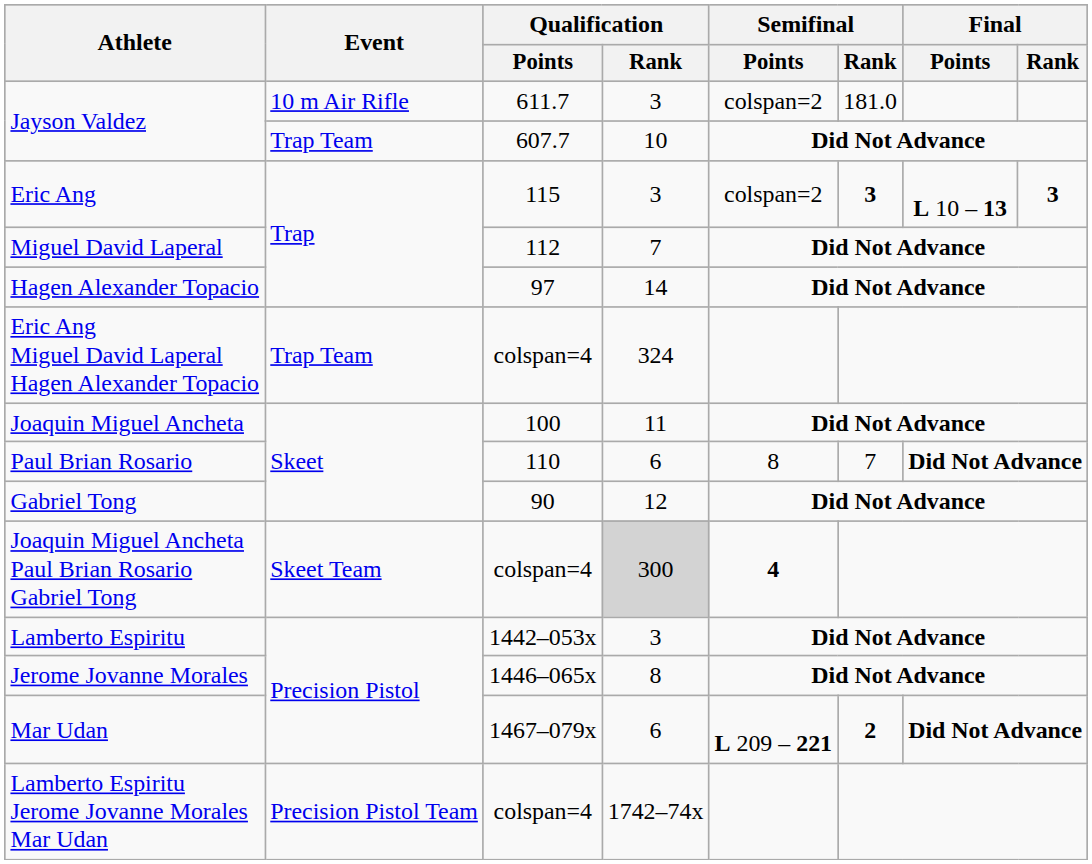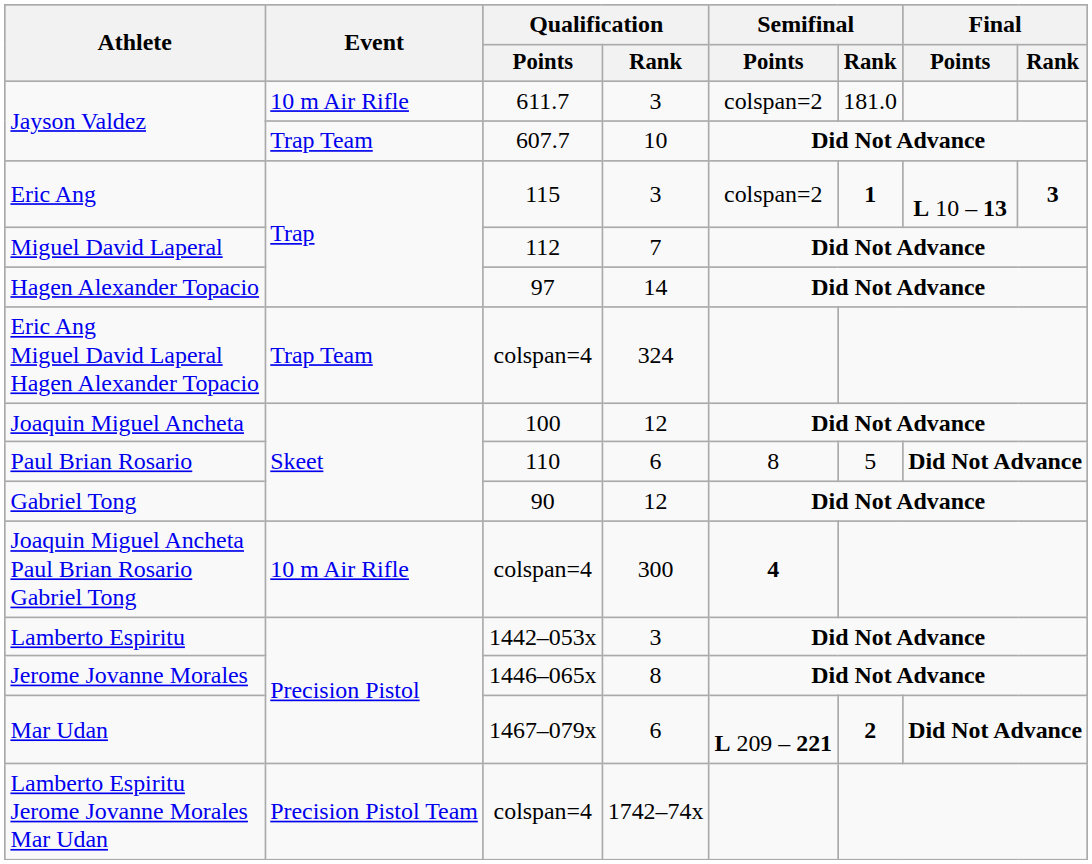(870, 194) 3 -> (870, 194) 1
(656, 422) 11 -> (656, 422) 12
(870, 461) 7 -> (870, 461) 5
(326, 569) Skeet Team -> (340, 569) 10 m Air Rifle
(656, 569) lightgrey background -> (656, 569) no background
